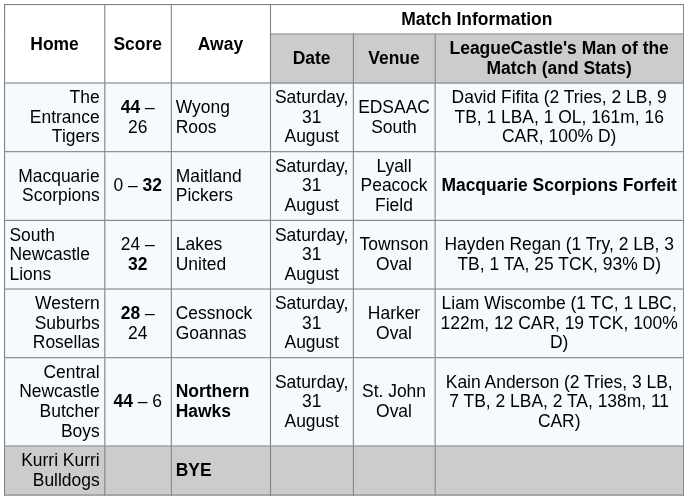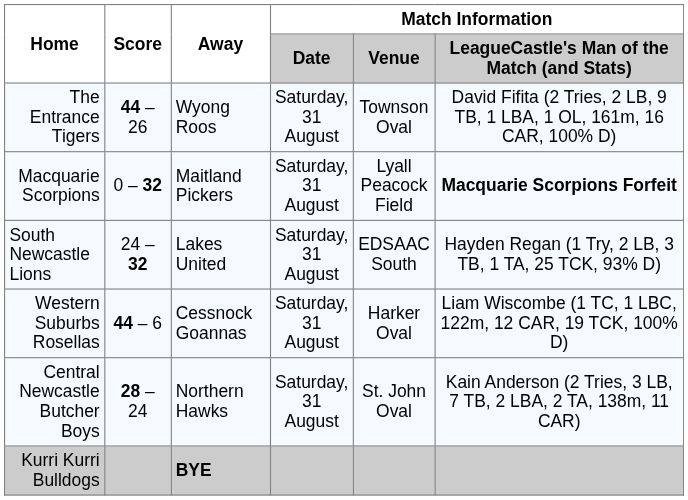(394, 117) EDSAAC South -> (394, 117) Townson Oval
(394, 254) Townson Oval -> (394, 254) EDSAAC South
(138, 323) 28 – 24 -> (138, 323) 44 – 6
(138, 401) 44 – 6 -> (138, 401) 28 – 24
(213, 401) bold -> (210, 401) normal
